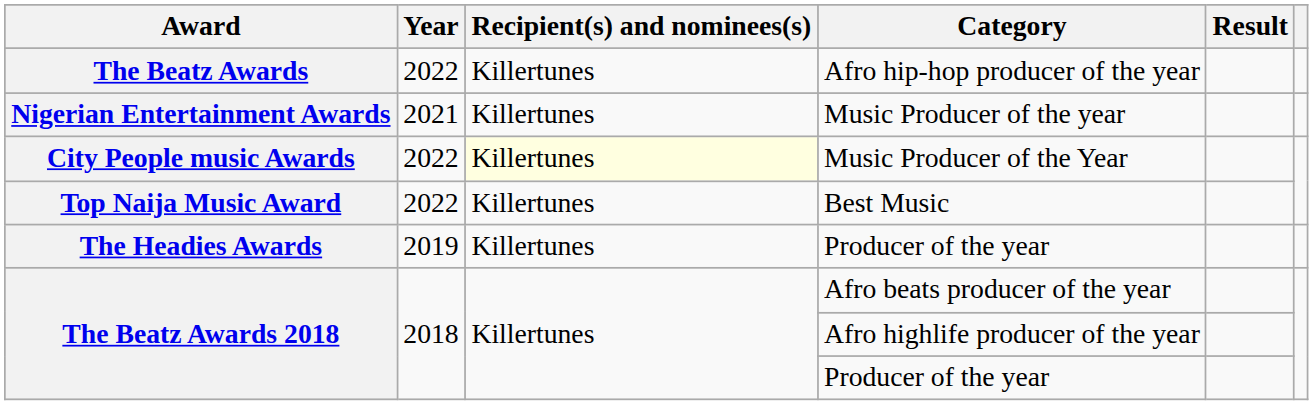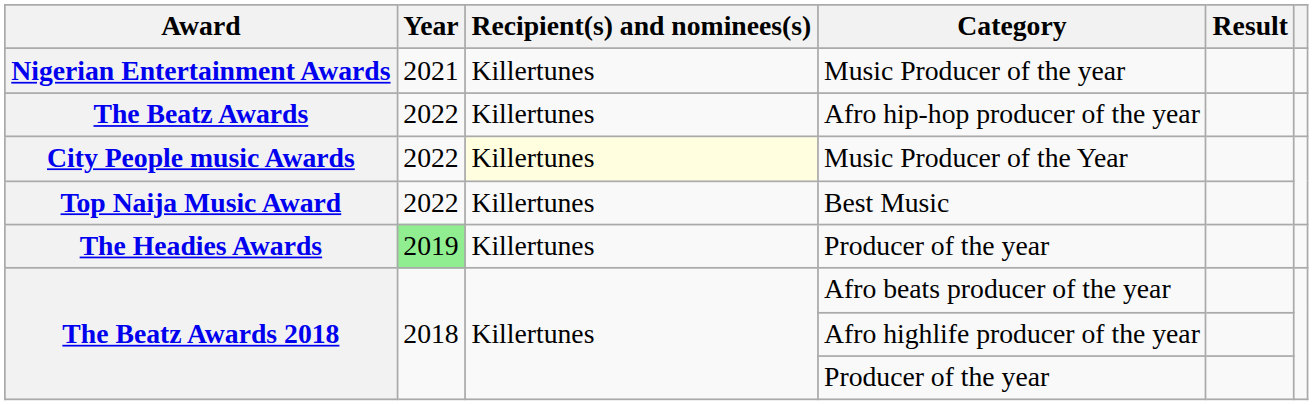rows swapped: (201, 70) <-> (201, 114)
(431, 245) no background -> (431, 245) lightgreen background
